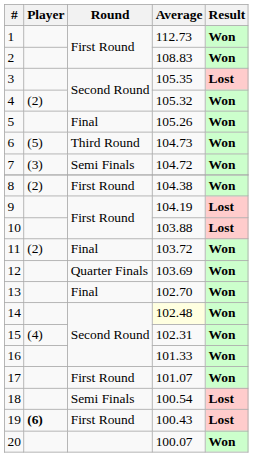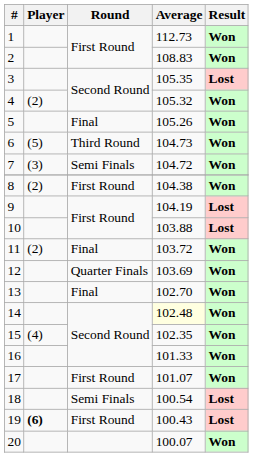(174, 334) 102.31 -> (174, 334) 102.35
